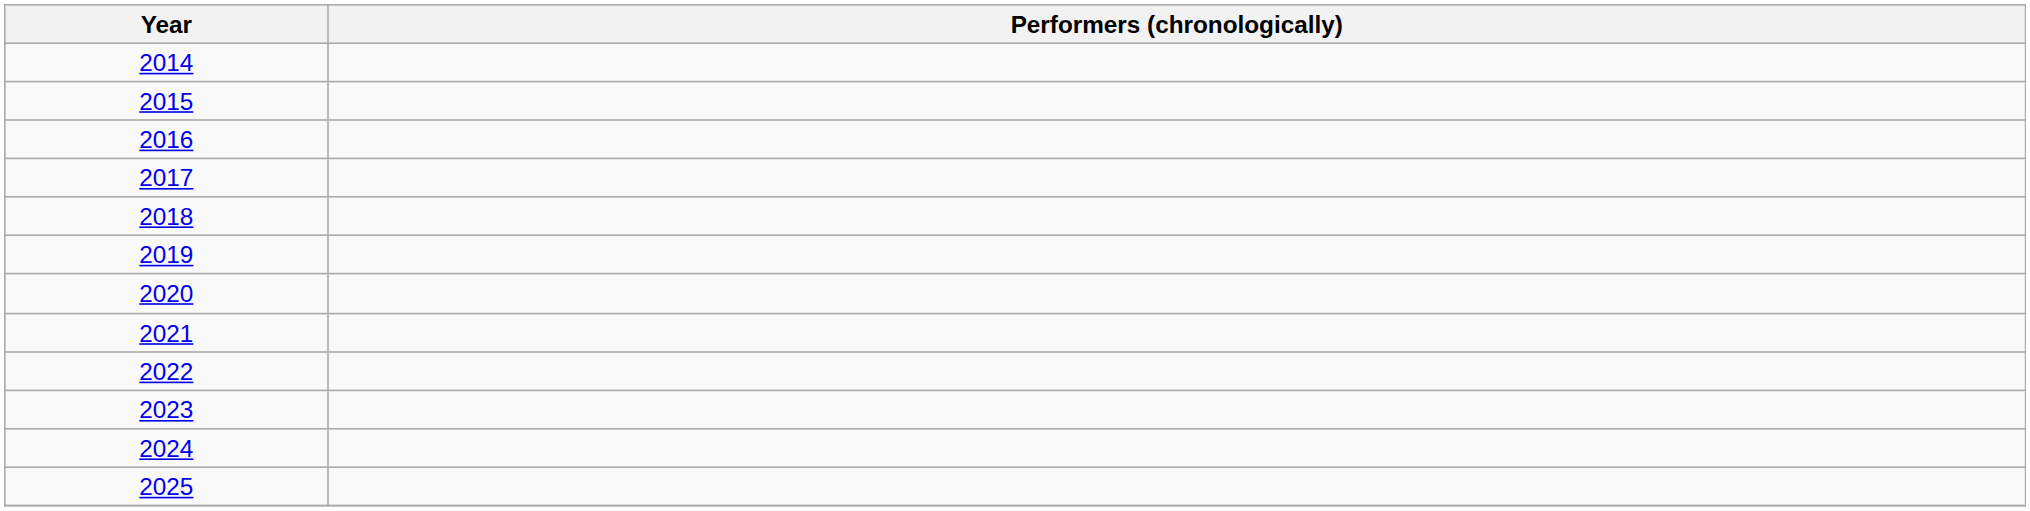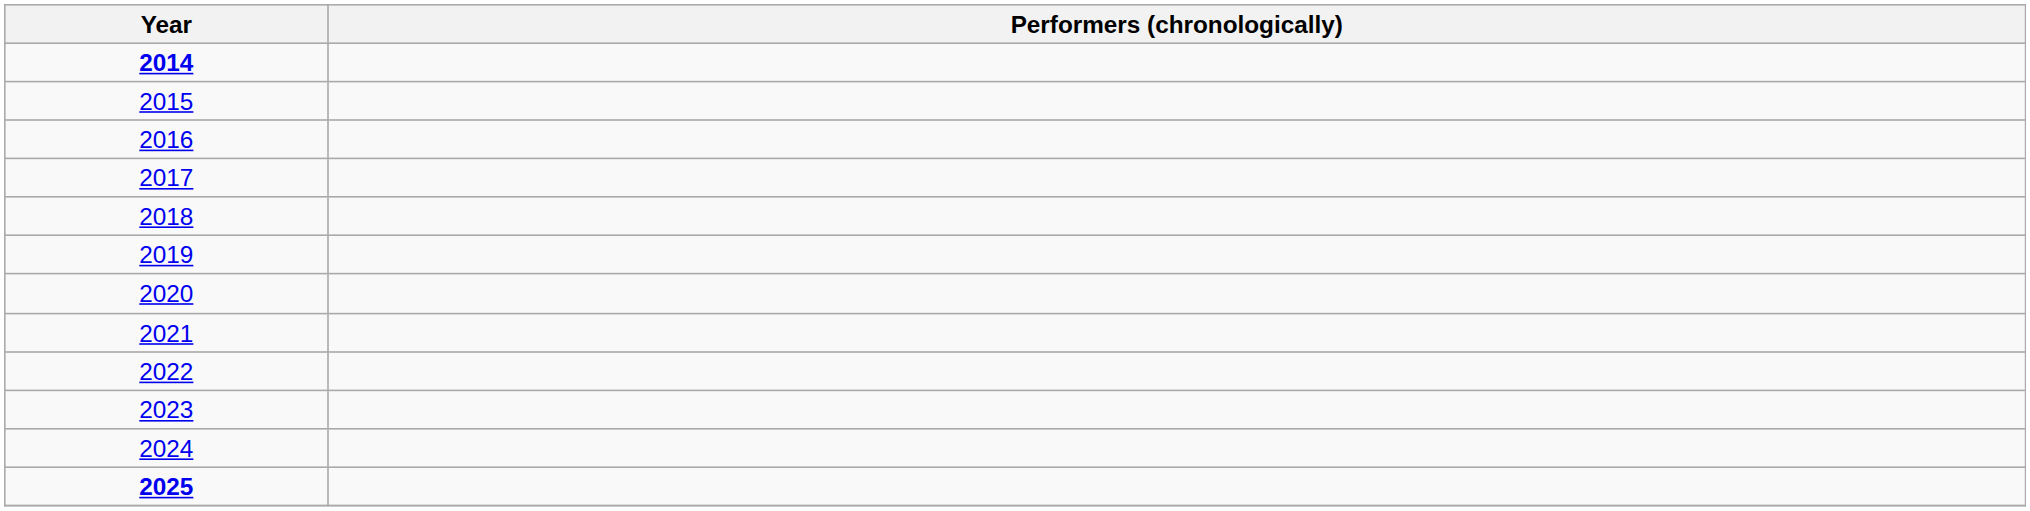(166, 63) normal -> (166, 63) bold
(166, 486) normal -> (166, 486) bold
